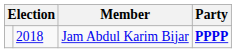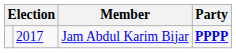(30, 36) 2018 -> (30, 36) 2017
